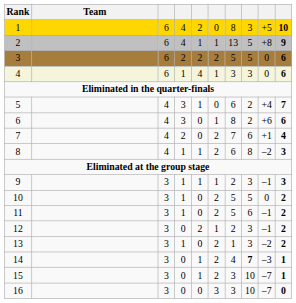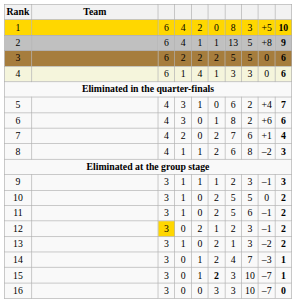(166, 228) no background -> (166, 228) gold background
(250, 259) bold -> (250, 259) normal
(217, 275) normal -> (217, 275) bold
